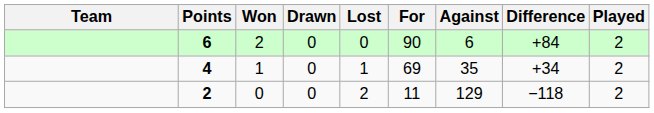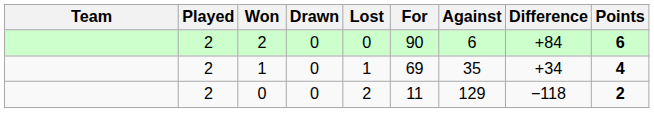columns swapped: (619, 17) <-> (207, 17)
